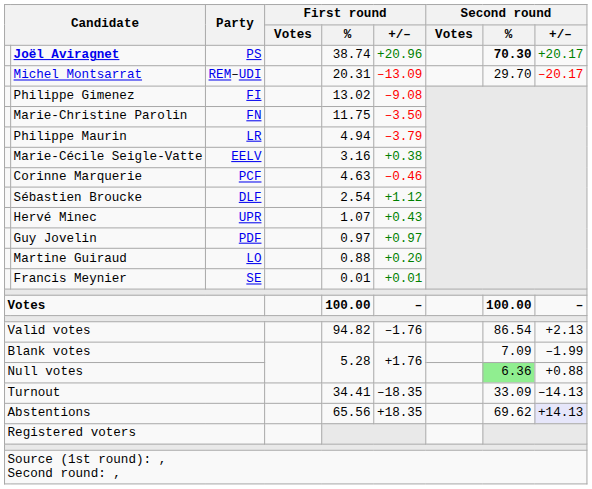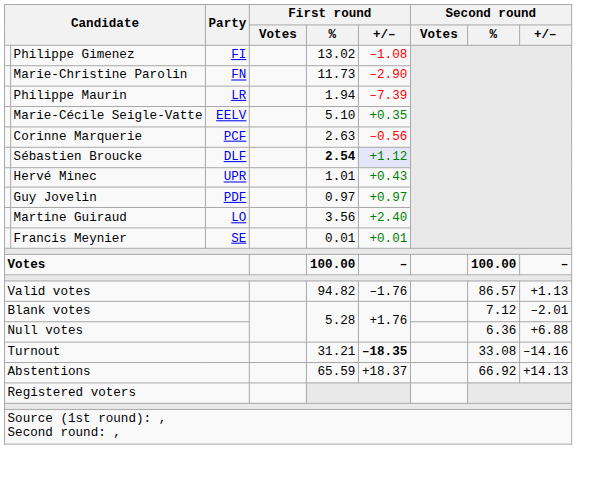- row: (66, 56)
- row: (78, 76)
(404, 96) –9.08 -> (388, 56) –1.08
(352, 117) 11.75 -> (336, 76) 11.73
(404, 117) –3.50 -> (388, 76) –2.90
(355, 137) 4.94 -> (340, 96) 1.94
(404, 137) –3.79 -> (388, 96) –7.39
(355, 157) 3.16 -> (340, 117) 5.10
(404, 157) +0.38 -> (388, 117) +0.35
(355, 178) 4.63 -> (340, 137) 2.63
(404, 178) –0.46 -> (388, 137) –0.56
(355, 198) normal -> (340, 157) bold
(404, 198) no background -> (388, 157) lavender background
(355, 218) 1.07 -> (340, 178) 1.01
(355, 259) 0.88 -> (340, 218) 3.56
(404, 259) +0.20 -> (388, 218) +2.40
(513, 332) 86.54 -> (497, 292) 86.57
(565, 332) +2.13 -> (549, 292) +1.13
(516, 353) 7.09 -> (501, 312) 7.12
(565, 353) –1.99 -> (549, 312) –2.01
(516, 373) lightgreen background -> (501, 332) no background
(565, 373) +0.88 -> (549, 332) +6.88
(352, 393) 34.41 -> (336, 353) 31.21
(400, 393) normal -> (385, 353) bold
(513, 393) 33.09 -> (497, 353) 33.08
(561, 393) –14.13 -> (546, 353) –14.16
(352, 414) 65.56 -> (336, 373) 65.59
(400, 414) +18.35 -> (385, 373) +18.37
(513, 414) 69.62 -> (497, 373) 66.92
(561, 414) lavender background -> (546, 373) no background
